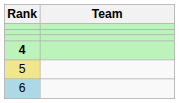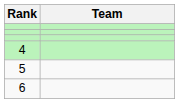(22, 50) bold -> (22, 50) normal
(22, 69) khaki background -> (22, 69) no background
(22, 88) lightblue background -> (22, 88) no background
